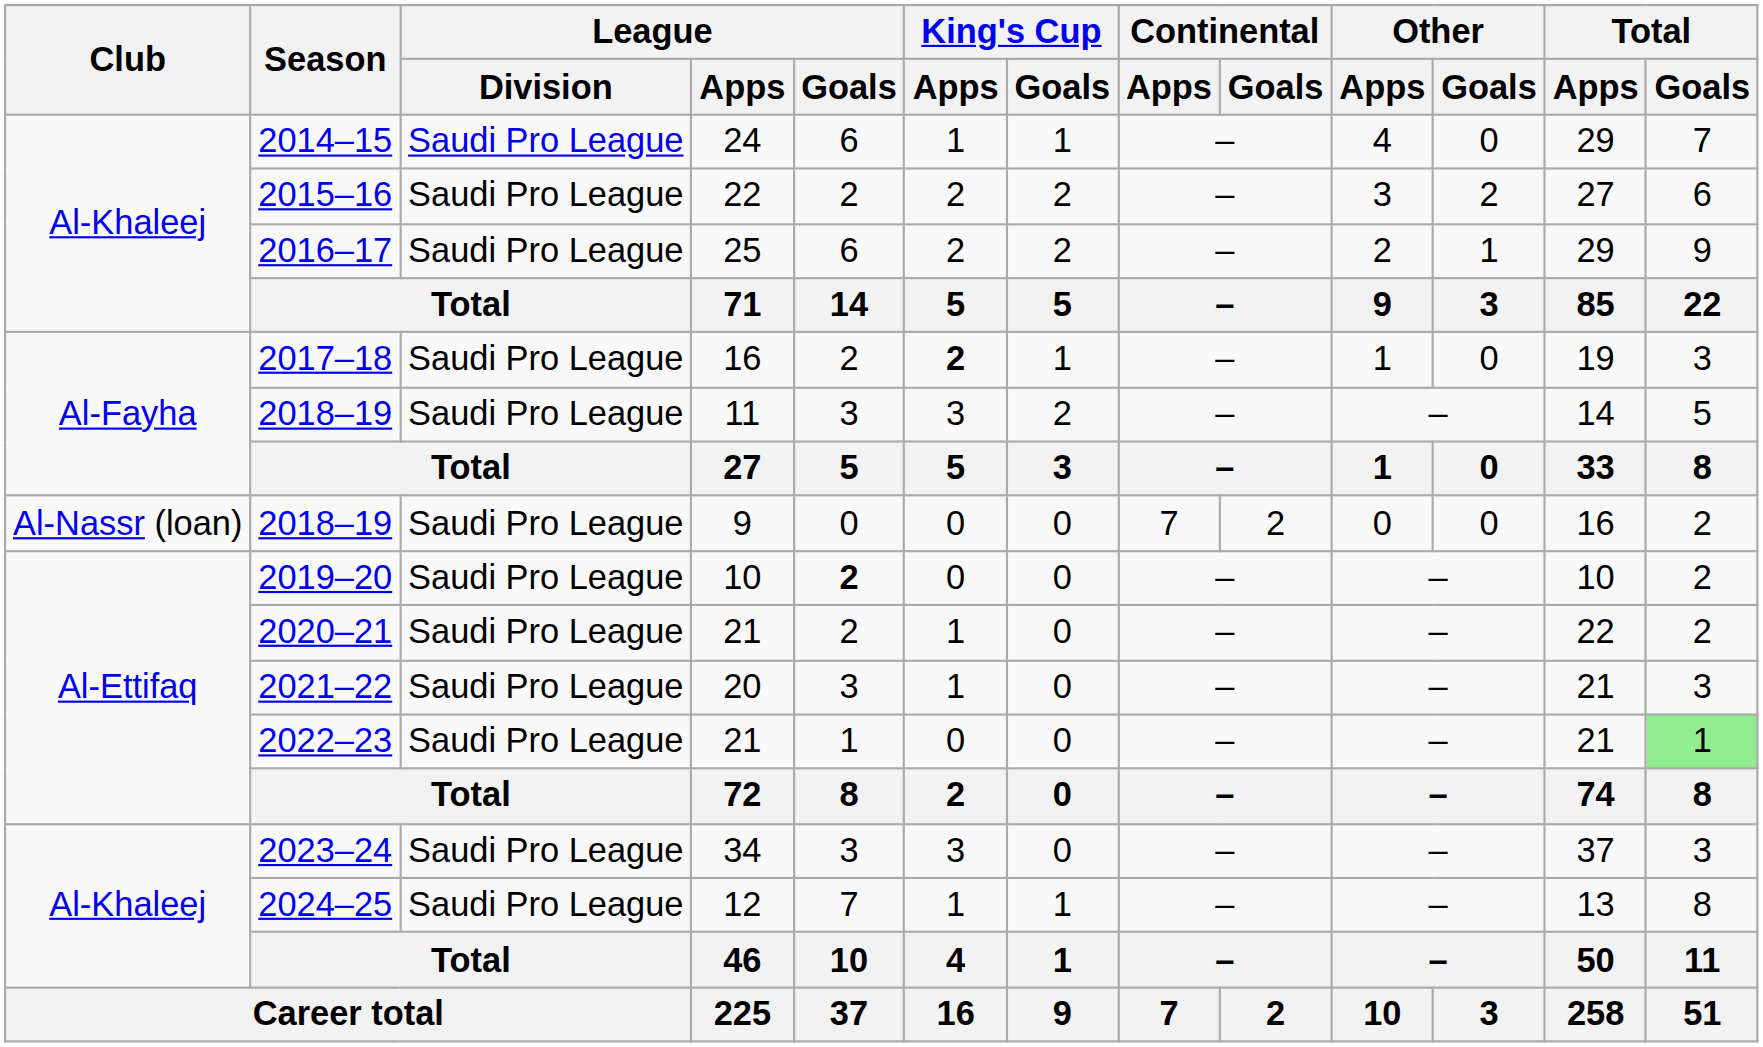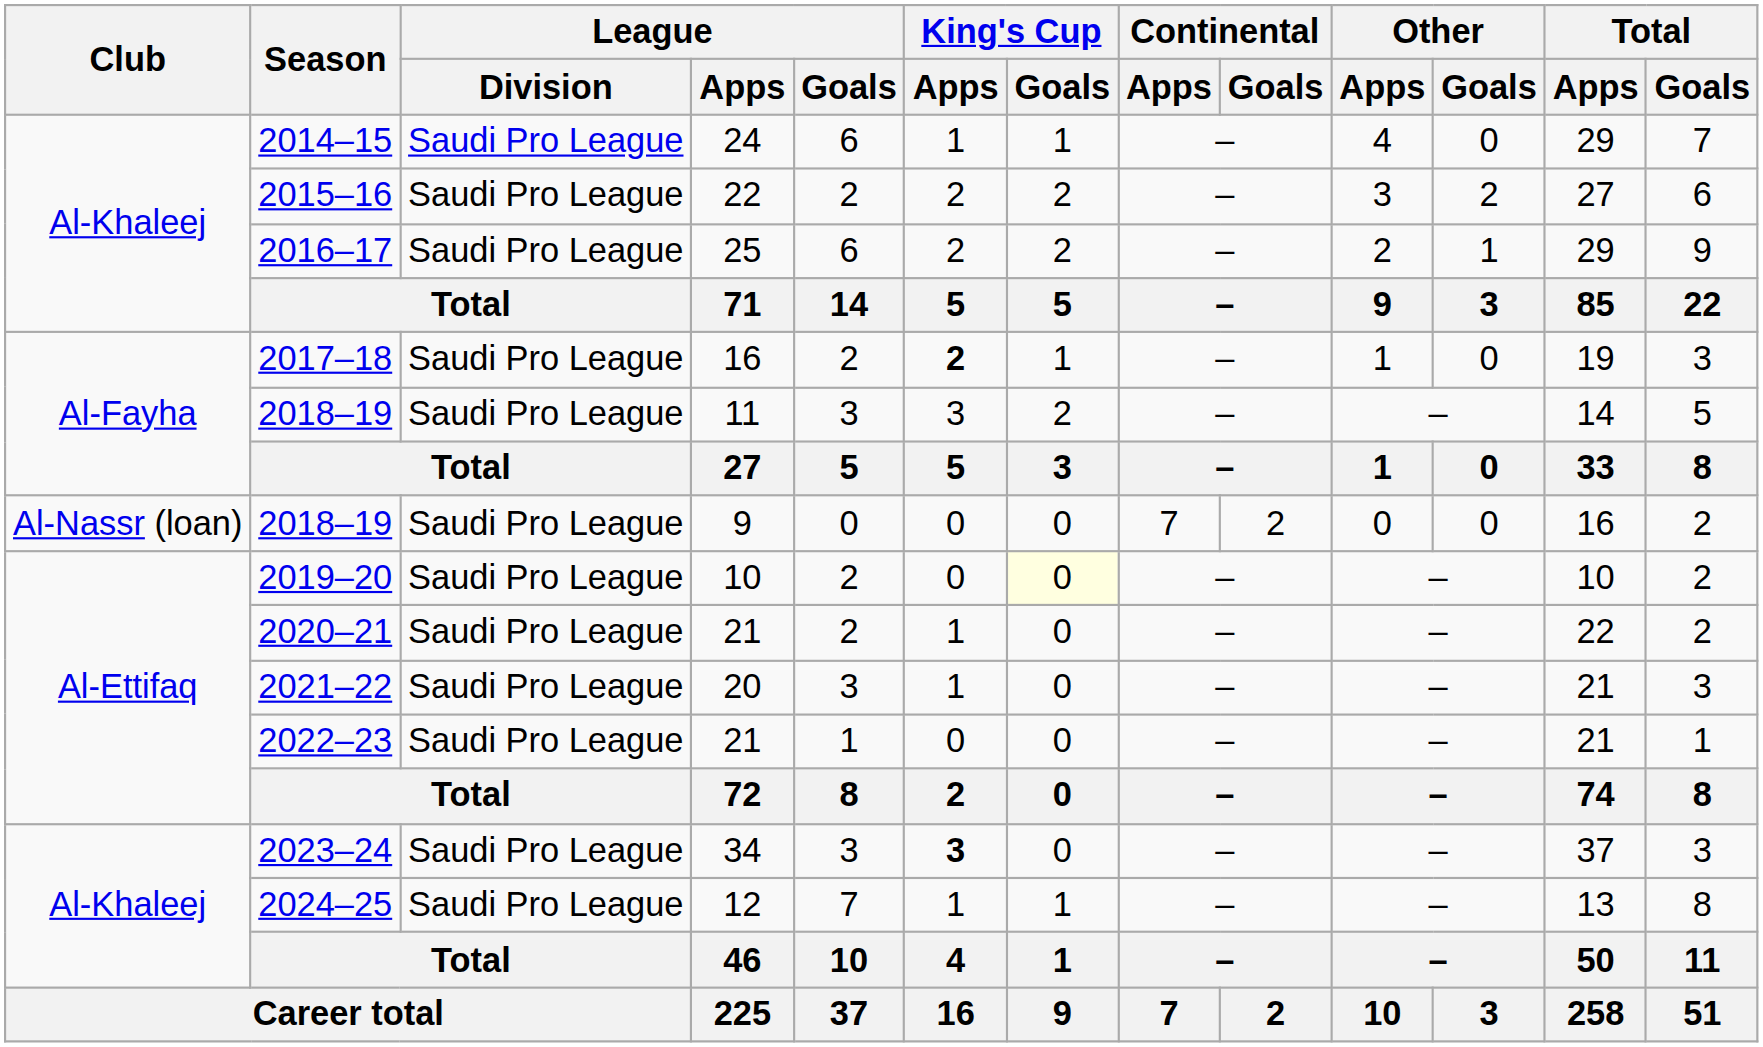(849, 577) bold -> (849, 577) normal
(1062, 577) no background -> (1062, 577) lightyellow background
(1702, 741) lightgreen background -> (1702, 741) no background
(956, 850) normal -> (956, 850) bold
